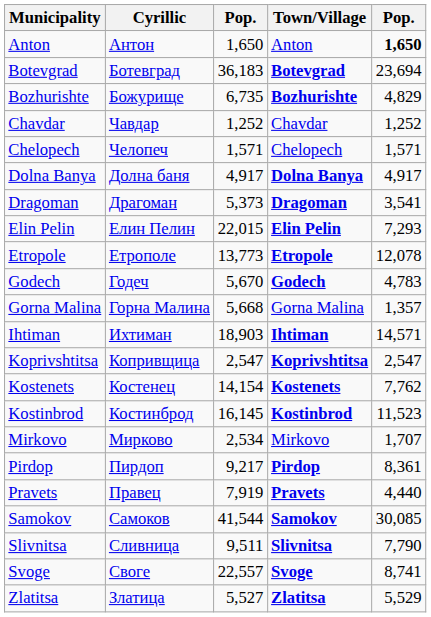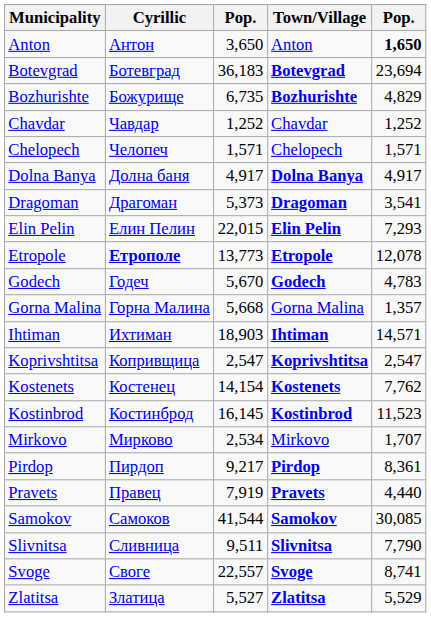(245, 44) 1,650 -> (245, 44) 3,650
(142, 255) normal -> (145, 255) bold
